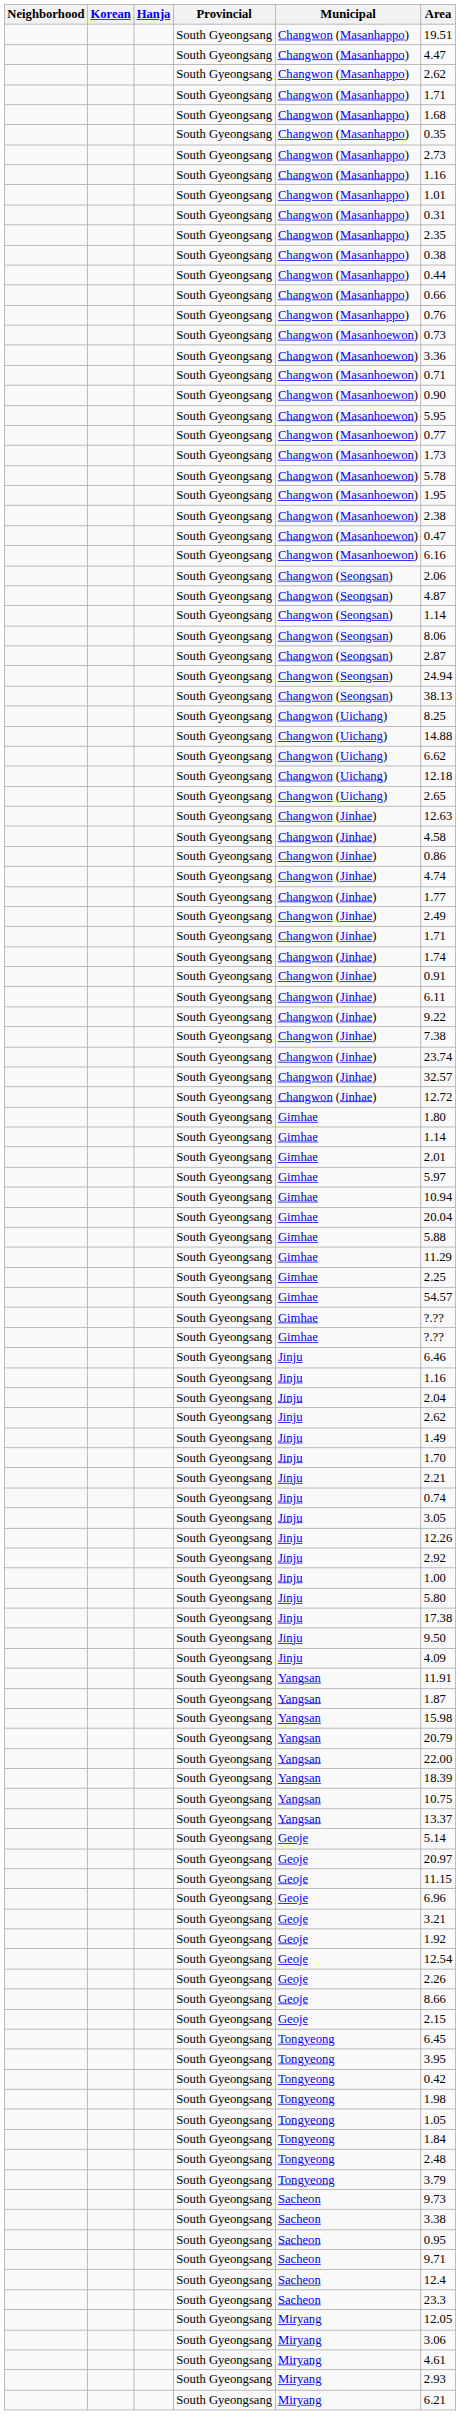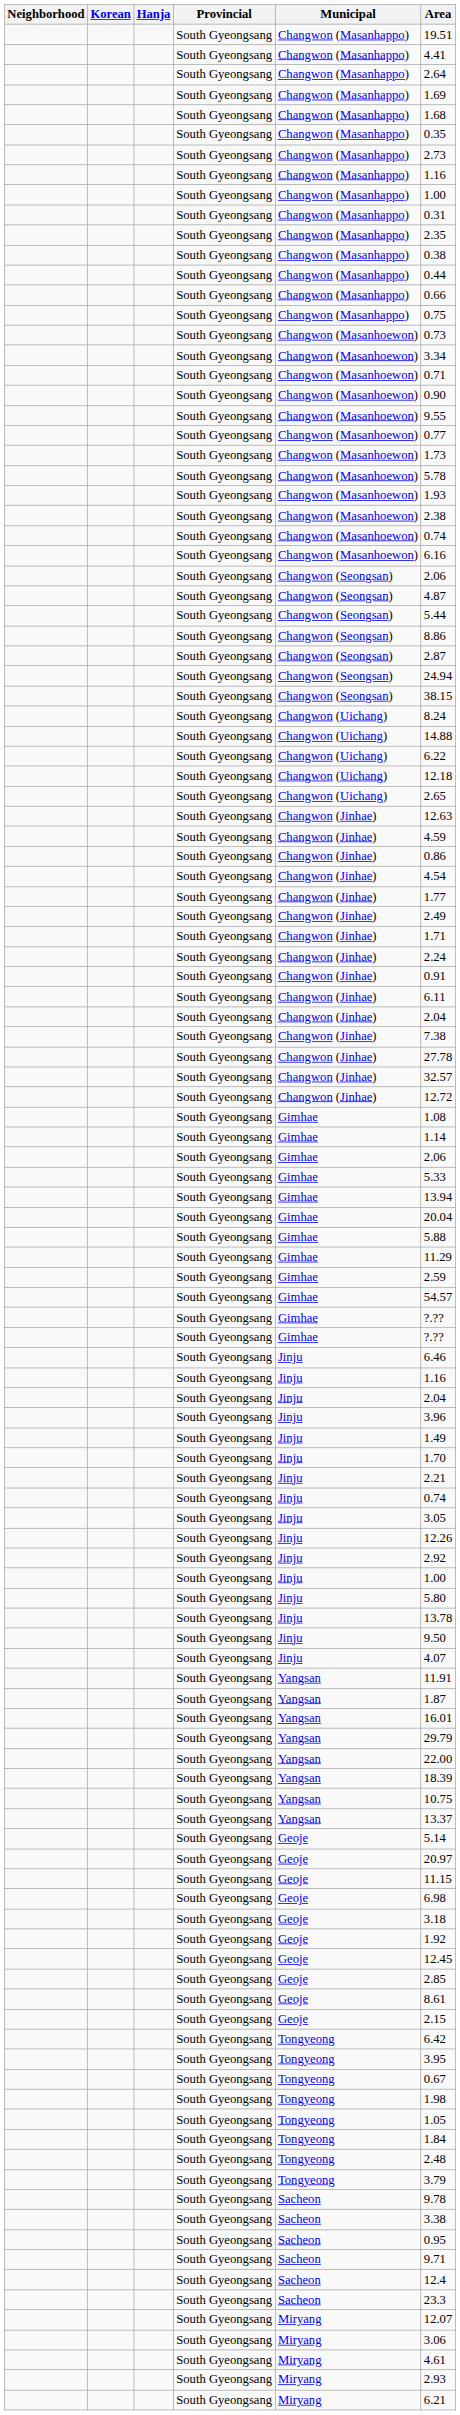(435, 54) 4.47 -> (435, 54) 4.41
(435, 74) 2.62 -> (435, 74) 2.64
(435, 94) 1.71 -> (435, 94) 1.69
(435, 194) 1.01 -> (435, 194) 1.00
(435, 315) 0.76 -> (435, 315) 0.75
(435, 355) 3.36 -> (435, 355) 3.34
(435, 415) 5.95 -> (435, 415) 9.55
(435, 495) 1.95 -> (435, 495) 1.93
(435, 535) 0.47 -> (435, 535) 0.74
(435, 615) 1.14 -> (435, 615) 5.44
(435, 635) 8.06 -> (435, 635) 8.86
(438, 696) 38.13 -> (438, 696) 38.15
(435, 716) 8.25 -> (435, 716) 8.24
(435, 756) 6.62 -> (435, 756) 6.22
(435, 836) 4.58 -> (435, 836) 4.59
(435, 876) 4.74 -> (435, 876) 4.54
(435, 956) 1.74 -> (435, 956) 2.24
(435, 1016) 9.22 -> (435, 1016) 2.04
(438, 1056) 23.74 -> (438, 1056) 27.78
(435, 1117) 1.80 -> (435, 1117) 1.08
(435, 1157) 2.01 -> (435, 1157) 2.06
(435, 1177) 5.97 -> (435, 1177) 5.33
(438, 1197) 10.94 -> (438, 1197) 13.94
(435, 1277) 2.25 -> (435, 1277) 2.59
(435, 1417) 2.62 -> (435, 1417) 3.96
(438, 1618) 17.38 -> (438, 1618) 13.78
(435, 1658) 4.09 -> (435, 1658) 4.07
(438, 1718) 15.98 -> (438, 1718) 16.01
(438, 1738) 20.79 -> (438, 1738) 29.79
(435, 1898) 6.96 -> (435, 1898) 6.98
(435, 1918) 3.21 -> (435, 1918) 3.18
(438, 1959) 12.54 -> (438, 1959) 12.45
(435, 1979) 2.26 -> (435, 1979) 2.85
(435, 1999) 8.66 -> (435, 1999) 8.61
(435, 2039) 6.45 -> (435, 2039) 6.42
(435, 2079) 0.42 -> (435, 2079) 0.67
(435, 2199) 9.73 -> (435, 2199) 9.78
(438, 2319) 12.05 -> (438, 2319) 12.07
